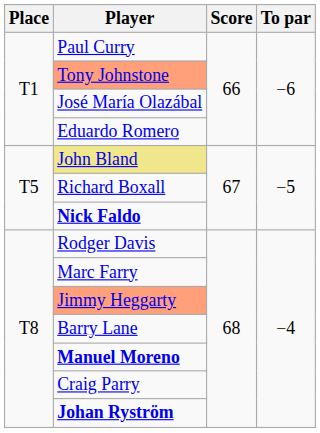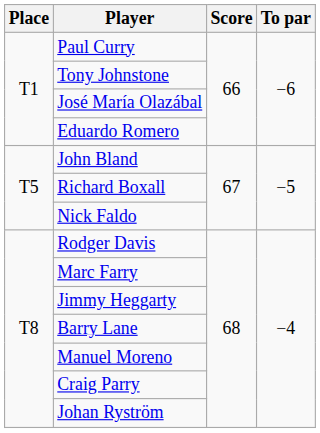(113, 74) lightsalmon background -> (113, 74) no background
(97, 159) khaki background -> (97, 159) no background
(99, 215) bold -> (97, 215) normal
(117, 300) lightsalmon background -> (117, 300) no background
(119, 356) bold -> (115, 356) normal
(115, 412) bold -> (110, 412) normal
